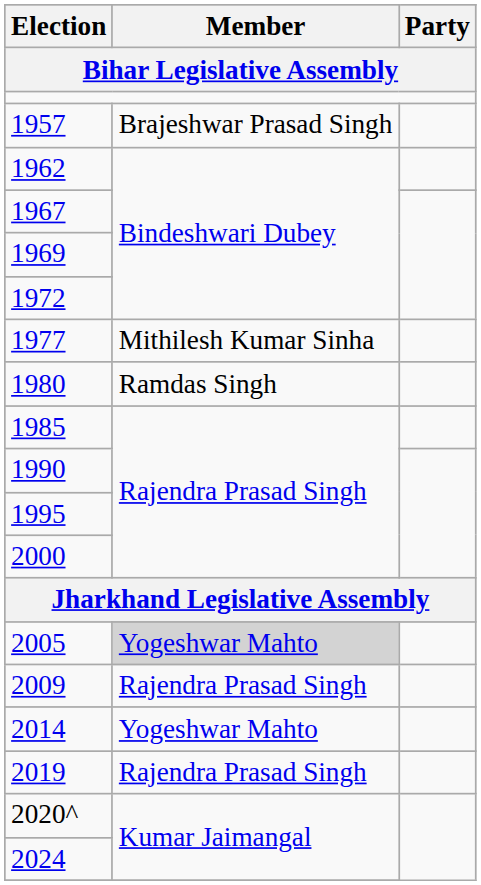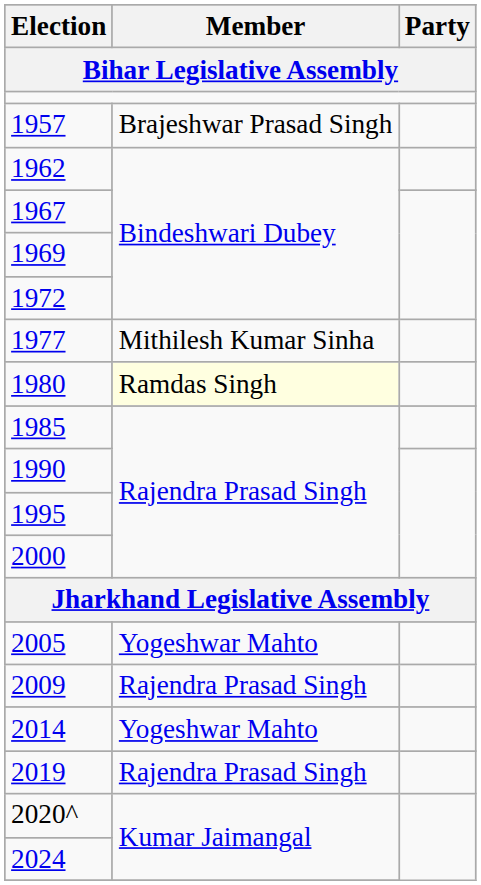(198, 383) no background -> (198, 383) lightyellow background
(218, 642) lightgrey background -> (218, 642) no background
